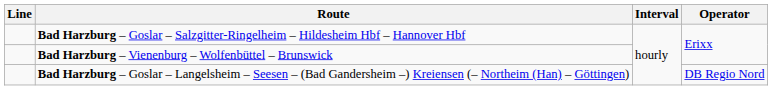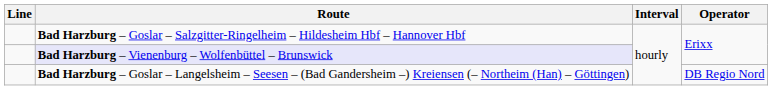(185, 54) no background -> (185, 54) lavender background
